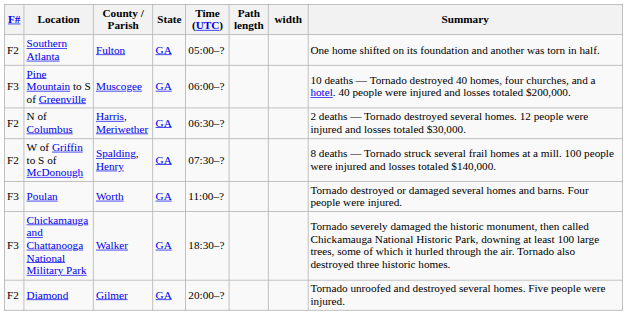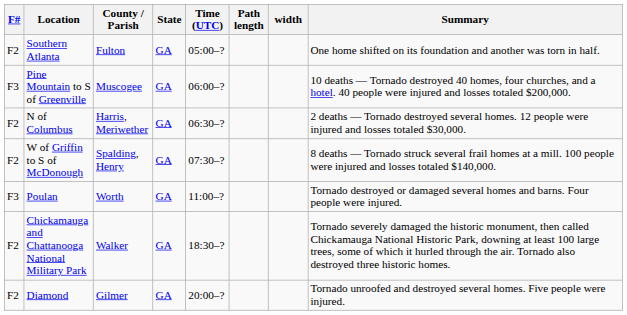(13, 245) F3 -> (13, 245) F2
